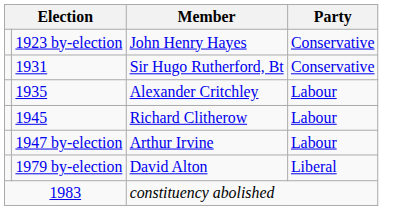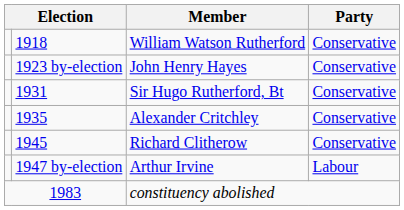+ row: (217, 42)
(314, 92) Labour -> (354, 117) Conservative
(314, 117) Labour -> (354, 142) Conservative
- row: (169, 167)
